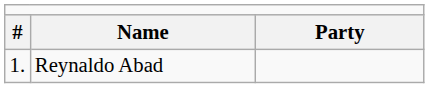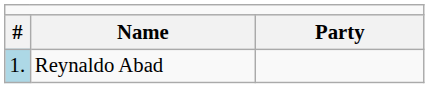(17, 65) no background -> (17, 65) lightblue background
